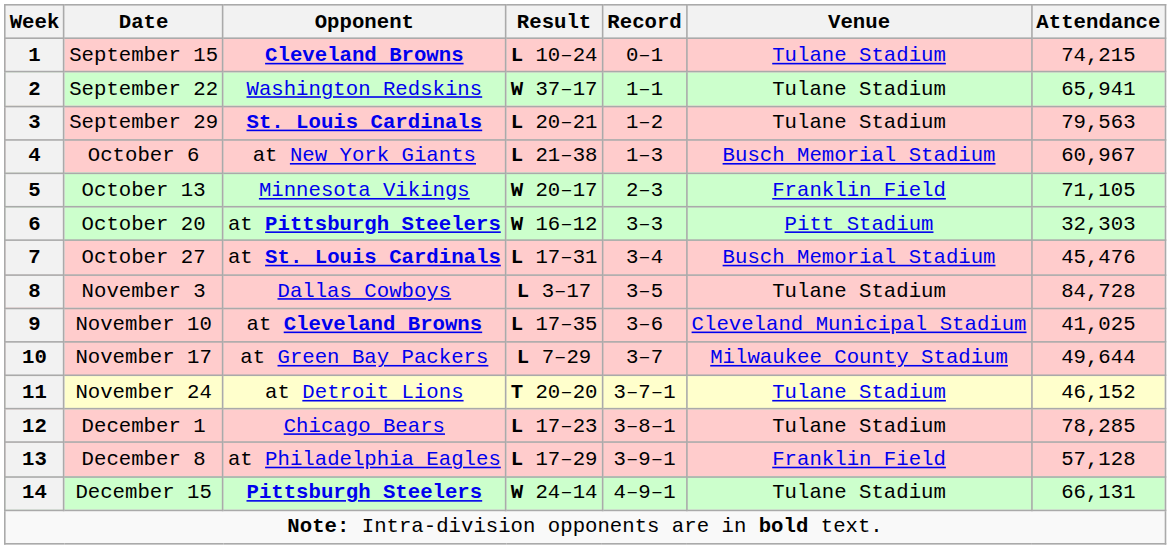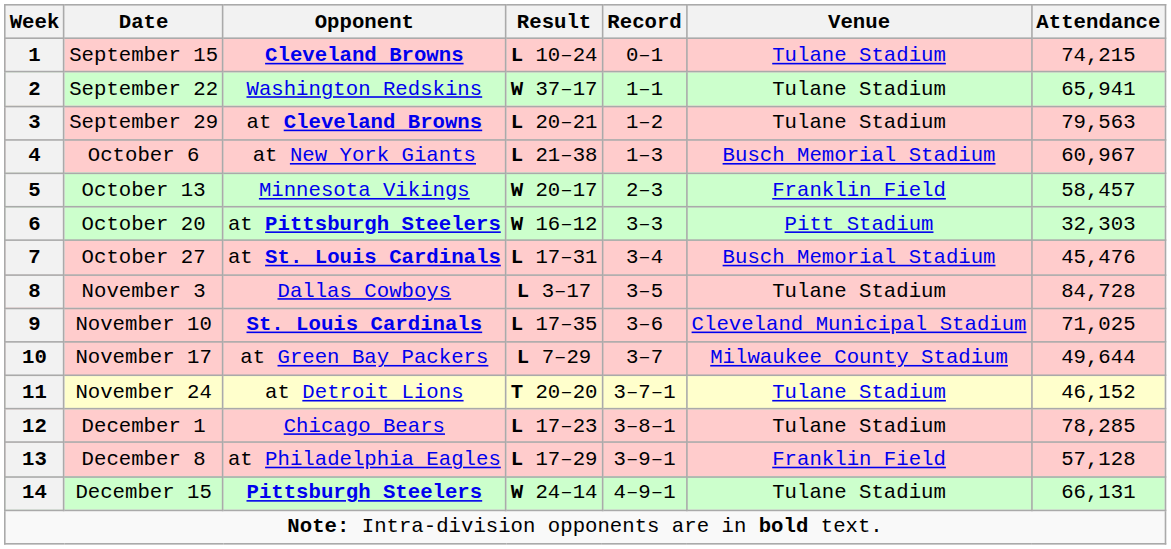(364, 123) St. Louis Cardinals -> (364, 123) at Cleveland Browns
(1098, 190) 71,105 -> (1098, 190) 58,457
(364, 325) at Cleveland Browns -> (364, 325) St. Louis Cardinals
(1098, 325) 41,025 -> (1098, 325) 71,025
